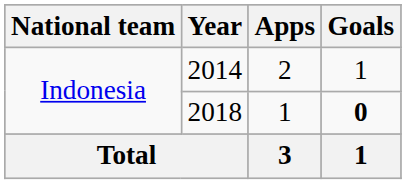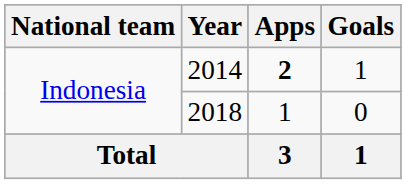(285, 69) normal -> (285, 69) bold
(361, 112) bold -> (361, 112) normal
